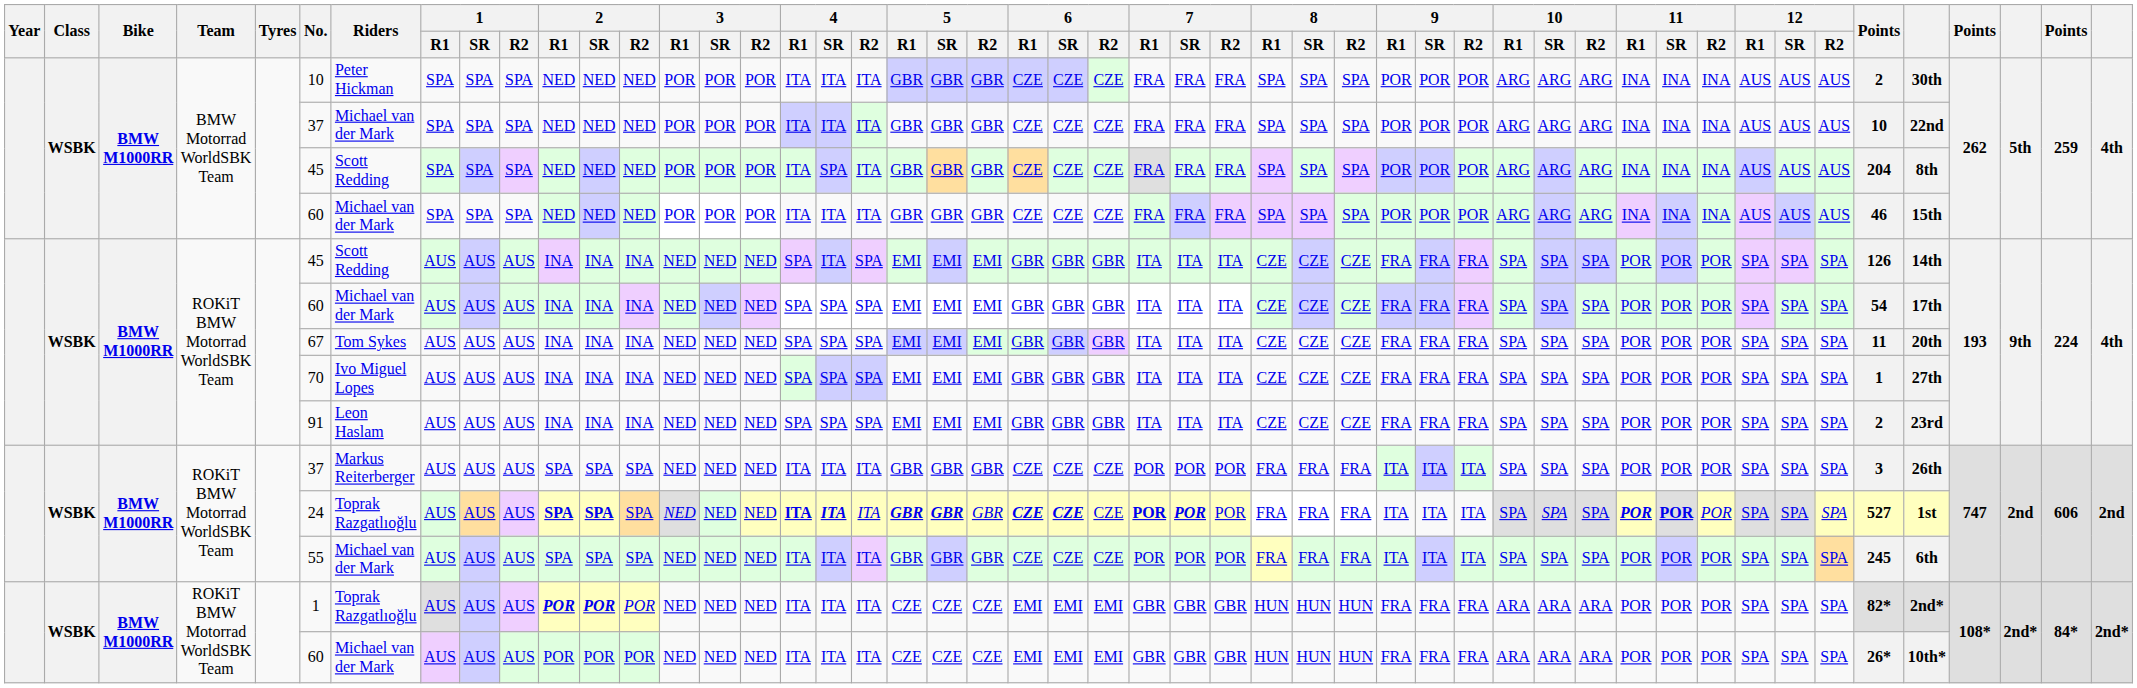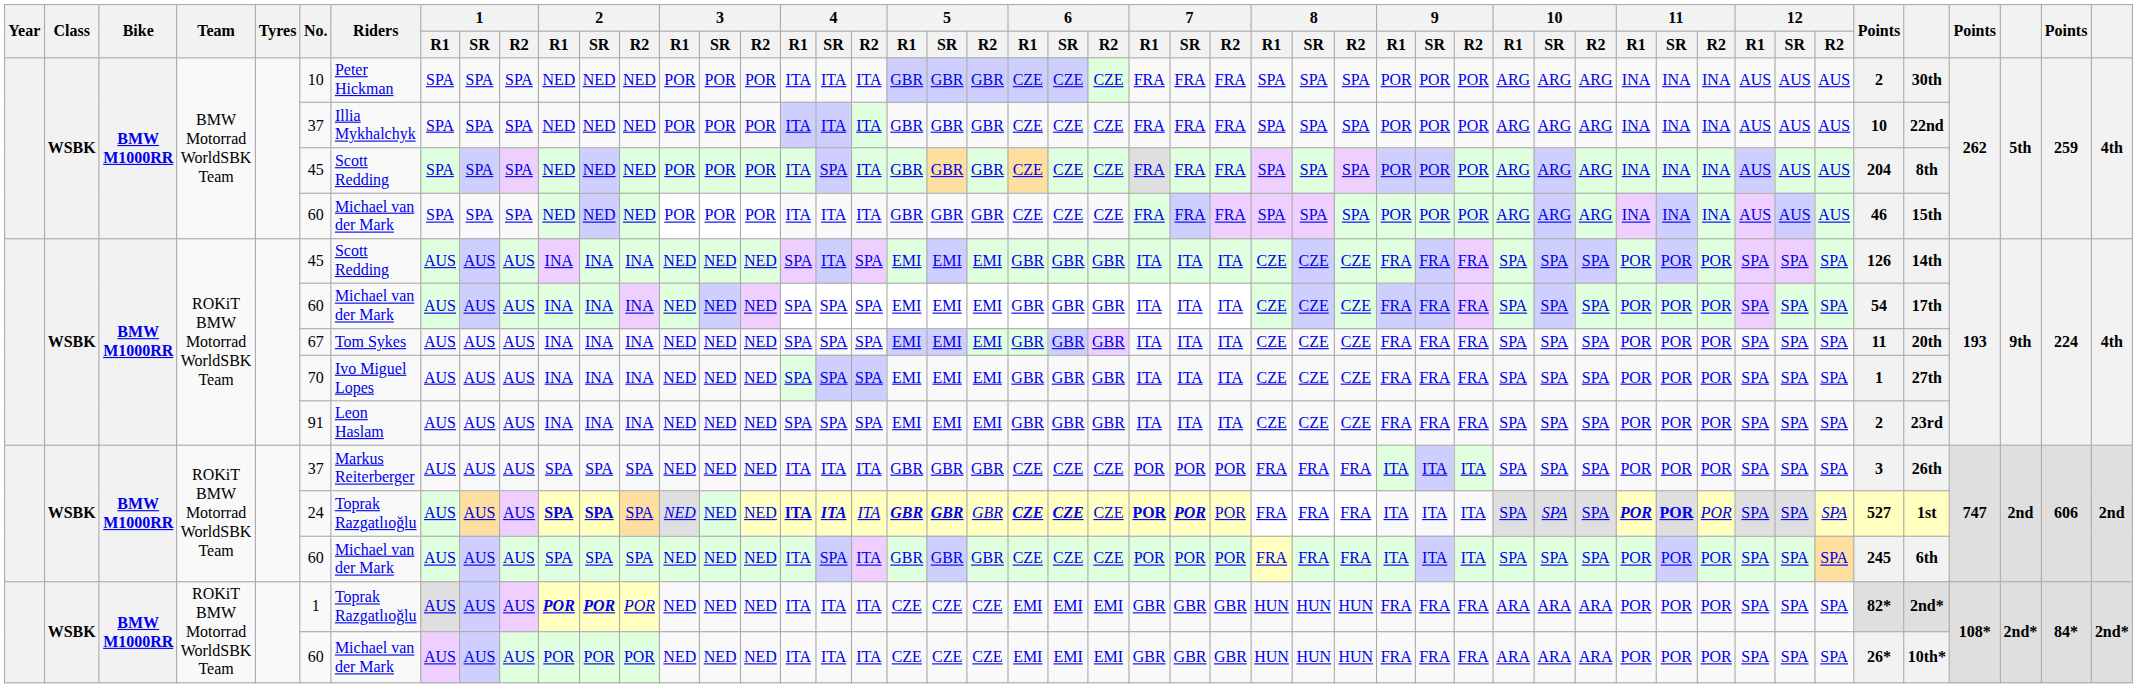(375, 125) Michael van der Mark -> (375, 125) Illia Mykhalchyk
(316, 558) 55 -> (316, 558) 60
(834, 558) ITA -> (834, 558) SPA
